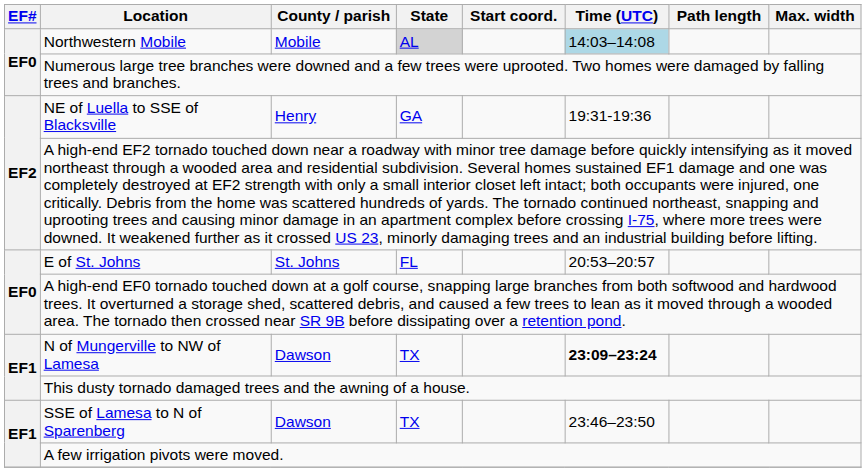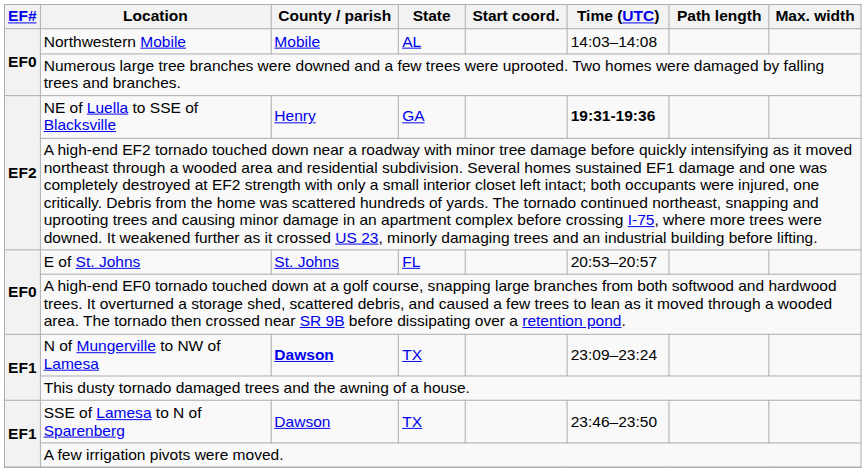(409, 41) lightgrey background -> (412, 41) no background
(612, 41) lightblue background -> (614, 41) no background
(610, 116) normal -> (613, 116) bold
(303, 354) normal -> (304, 354) bold
(613, 354) bold -> (614, 354) normal
